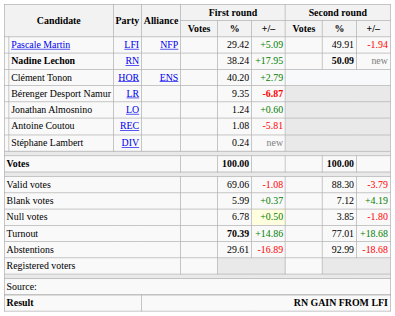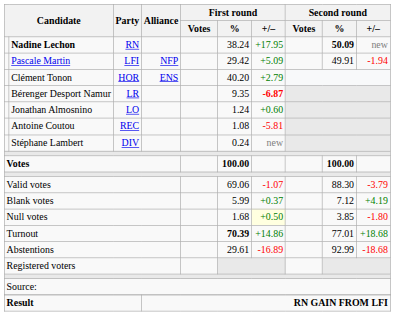rows swapped: (43, 61) <-> (41, 45)
(273, 184) -1.08 -> (273, 184) -1.07
(241, 217) 6.78 -> (241, 217) 1.68
